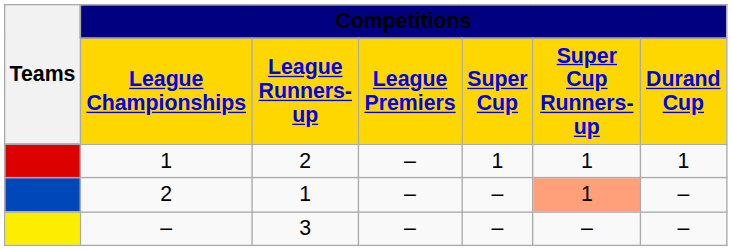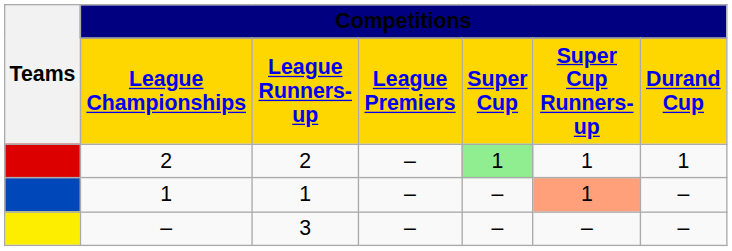(166, 160) 1 -> (166, 160) 2
(497, 160) no background -> (497, 160) lightgreen background
(166, 194) 2 -> (166, 194) 1
